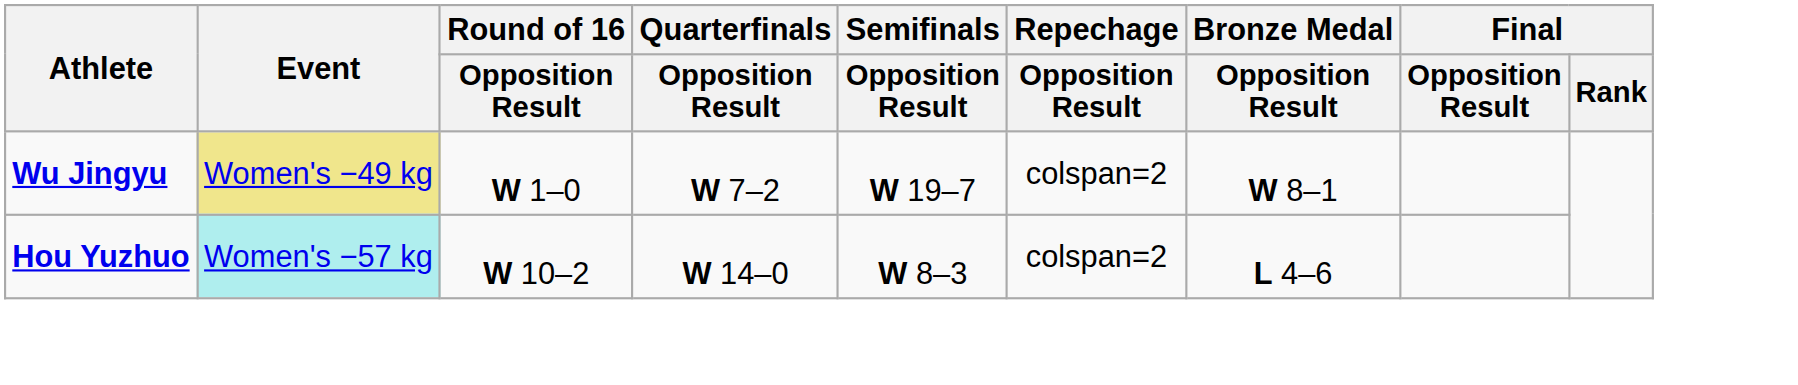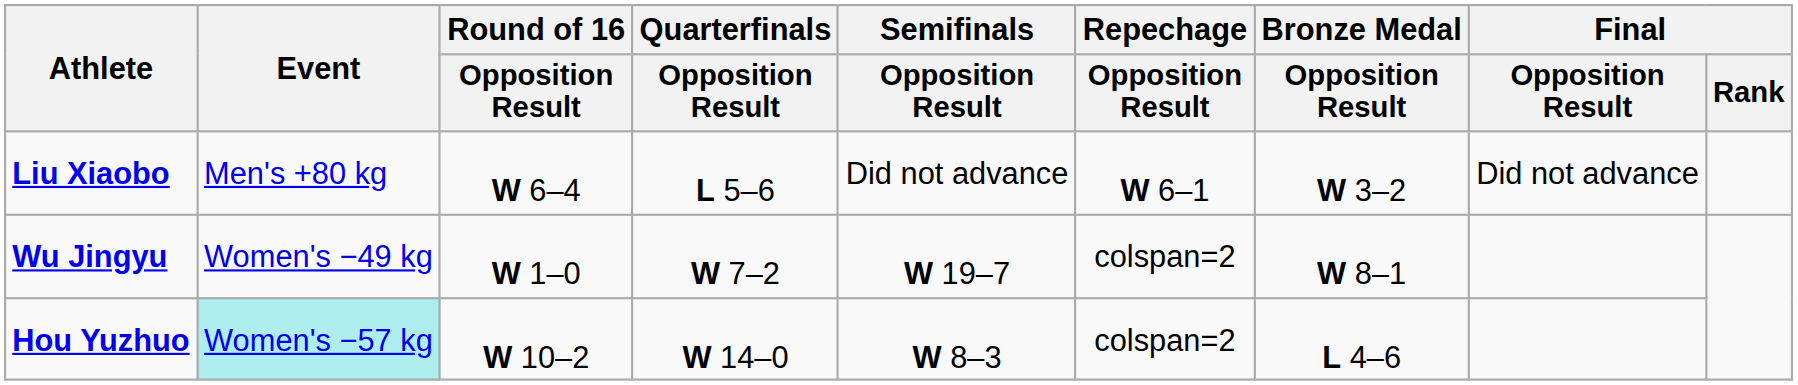+ row: (91, 174)
(318, 174) khaki background -> (318, 257) no background
